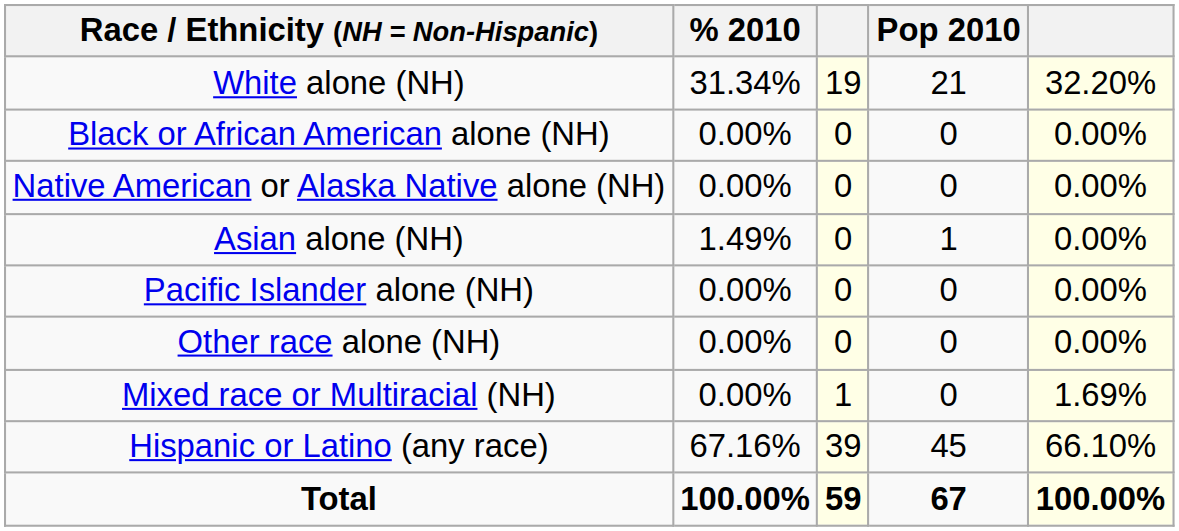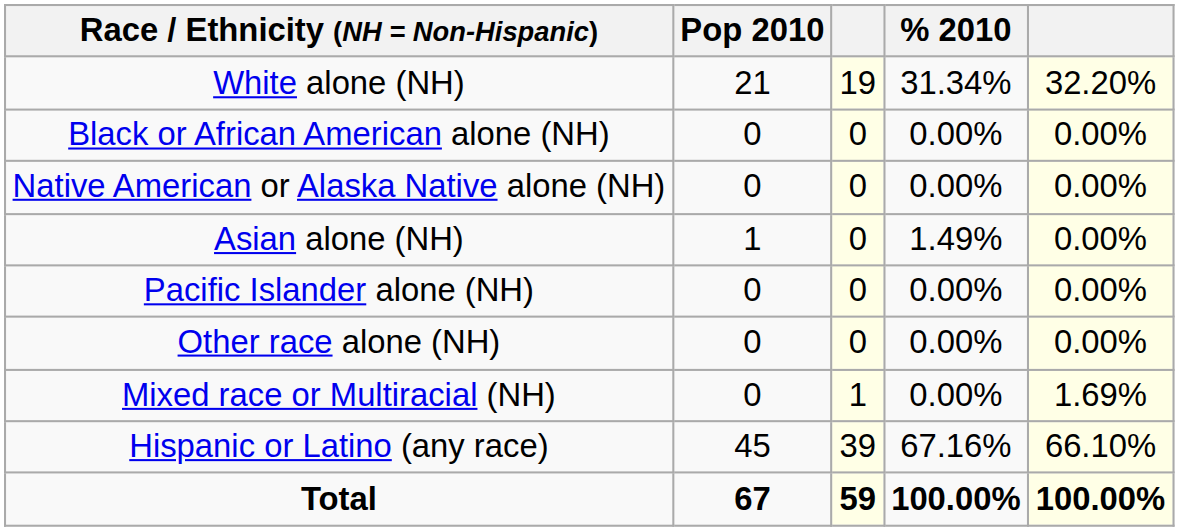columns swapped: (949, 30) <-> (745, 30)
